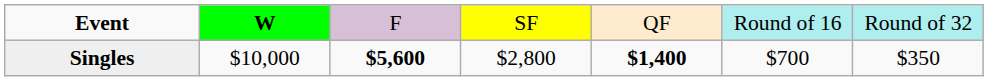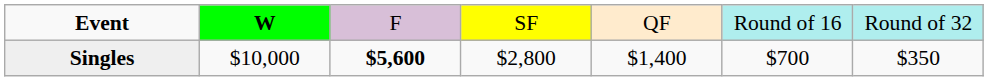(657, 58) bold -> (657, 58) normal
